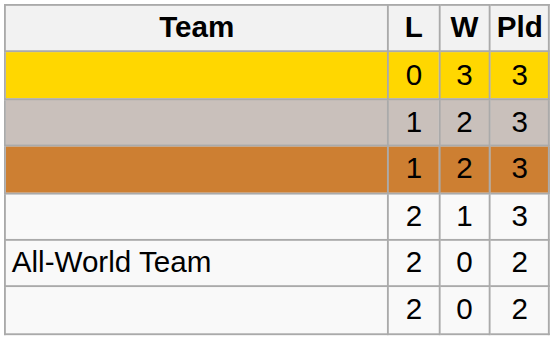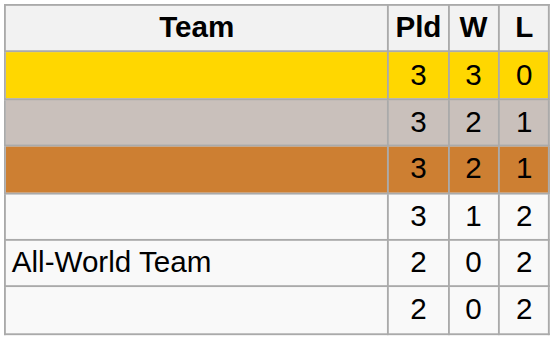columns swapped: (520, 27) <-> (414, 27)
